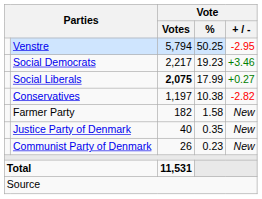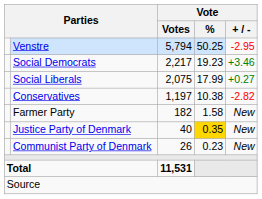(179, 79) bold -> (179, 79) normal
(213, 130) no background -> (213, 130) gold background
